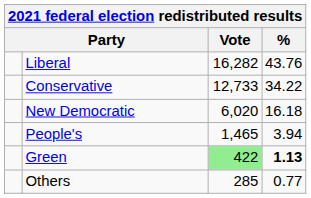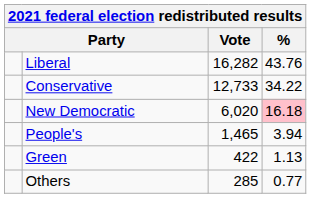(284, 110) no background -> (284, 110) pink background
(246, 157) lightgreen background -> (246, 157) no background
(288, 157) bold -> (288, 157) normal
